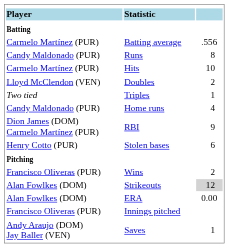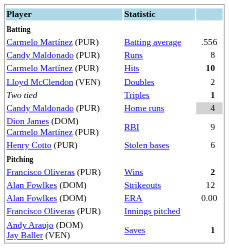(206, 68) normal -> (206, 68) bold
(206, 95) normal -> (206, 95) bold
(206, 108) no background -> (206, 108) lightgrey background
(206, 172) normal -> (206, 172) bold
(206, 185) lightgrey background -> (206, 185) no background
(206, 230) normal -> (206, 230) bold
